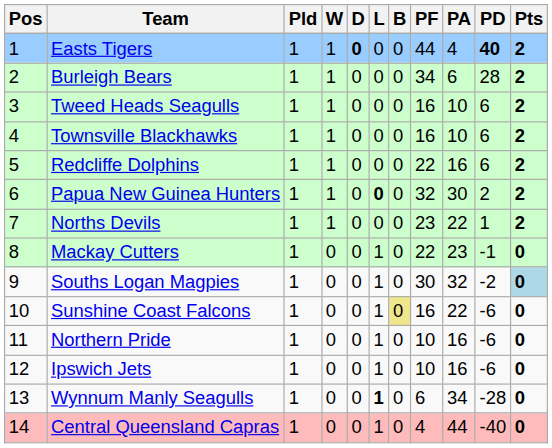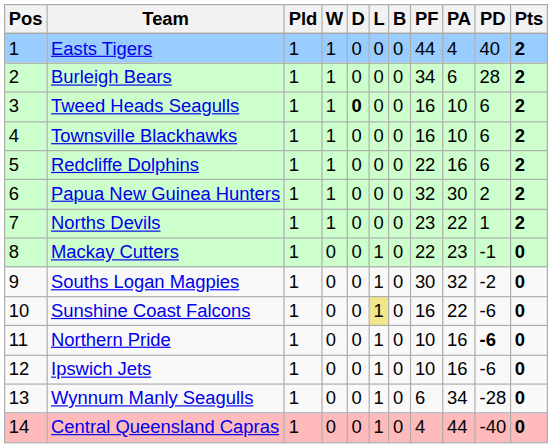(357, 48) bold -> (357, 48) normal
(490, 48) bold -> (490, 48) normal
(357, 106) normal -> (357, 106) bold
(379, 194) bold -> (379, 194) normal
(520, 281) lightblue background -> (520, 281) no background
(379, 310) no background -> (379, 310) khaki background
(398, 310) khaki background -> (398, 310) no background
(488, 340) normal -> (488, 340) bold
(379, 398) bold -> (379, 398) normal
